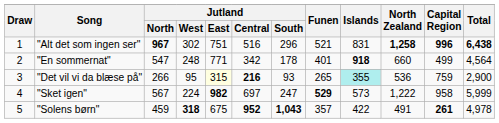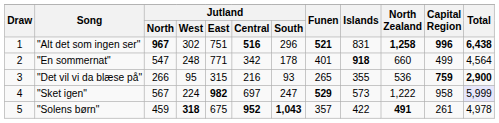(252, 45) normal -> (252, 45) bold
(323, 45) normal -> (323, 45) bold
(219, 77) lightyellow background -> (219, 77) no background
(252, 77) bold -> (252, 77) normal
(361, 77) paleturquoise background -> (361, 77) no background
(444, 77) normal -> (444, 77) bold
(479, 77) normal -> (479, 77) bold
(479, 93) no background -> (479, 93) lavender background
(403, 110) normal -> (403, 110) bold
(444, 110) bold -> (444, 110) normal
